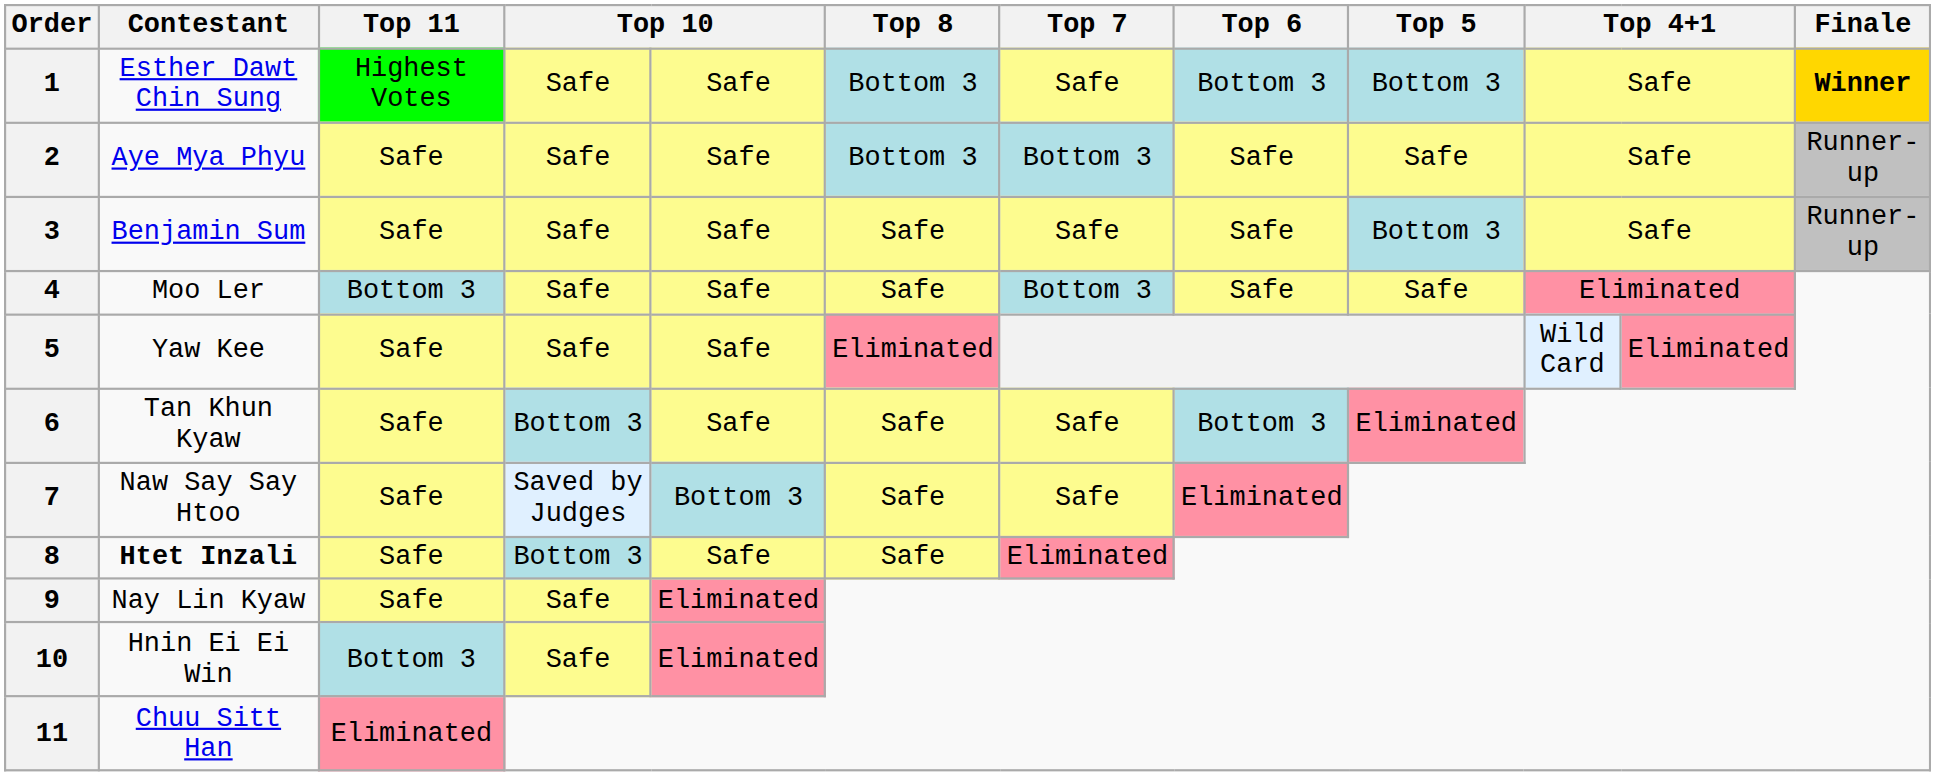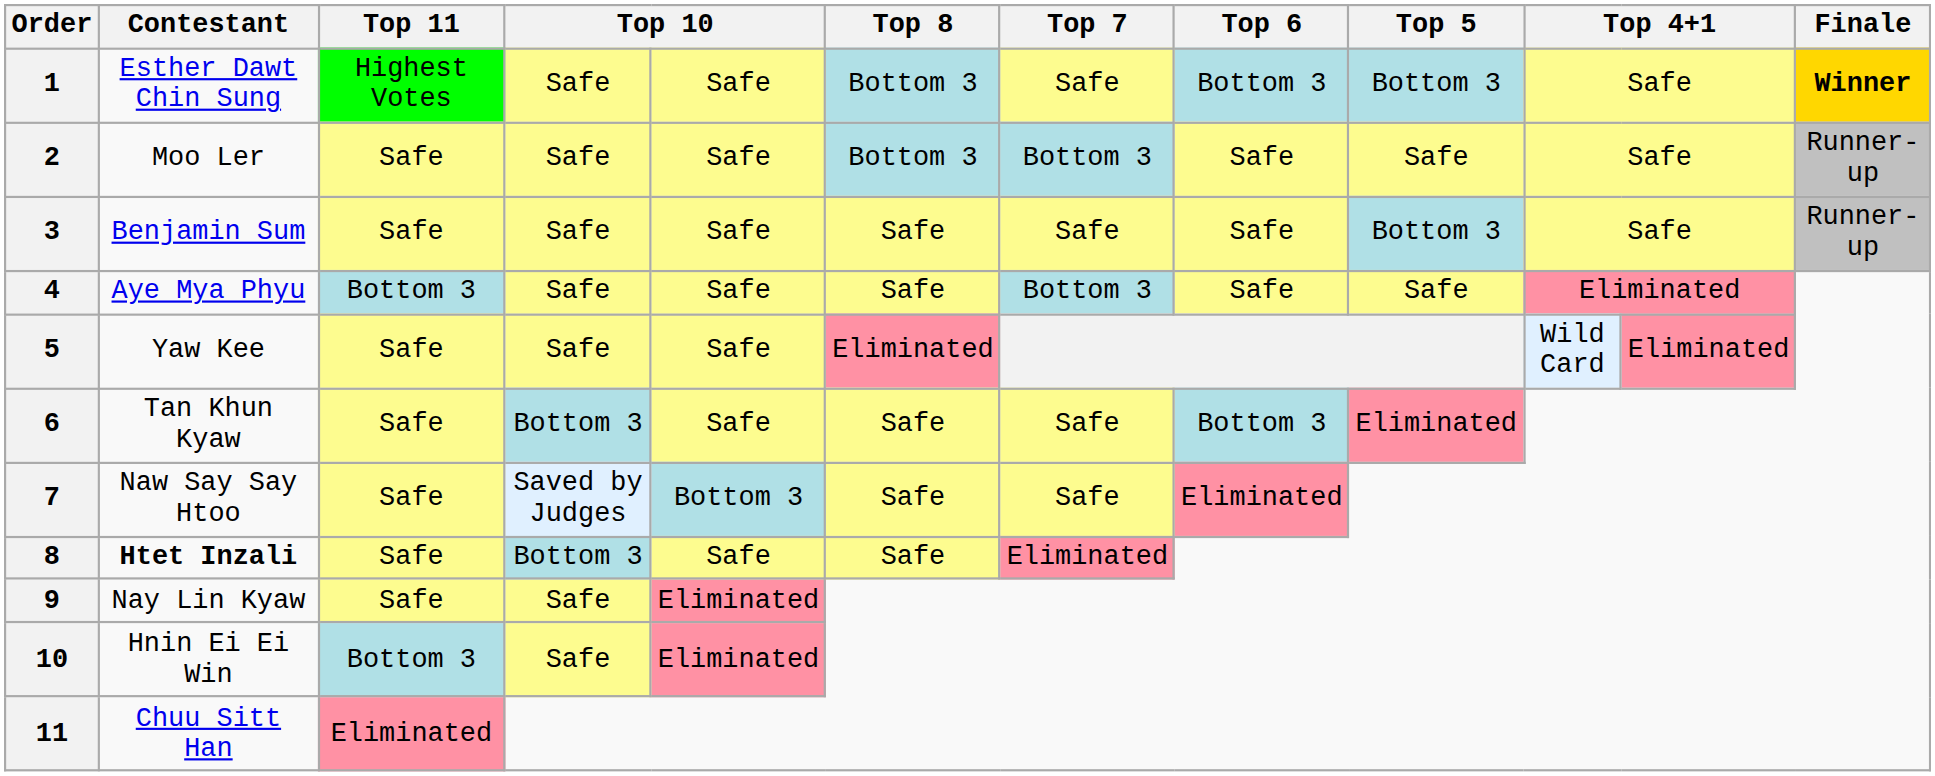(208, 160) Aye Mya Phyu -> (208, 160) Moo Ler
(208, 293) Moo Ler -> (208, 293) Aye Mya Phyu
